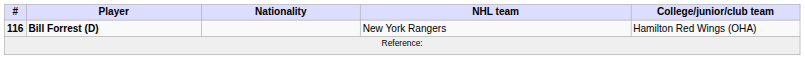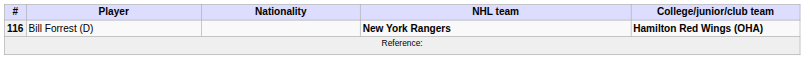(64, 28) bold -> (61, 28) normal
(404, 28) normal -> (407, 28) bold
(695, 28) normal -> (698, 28) bold
